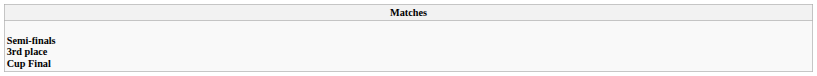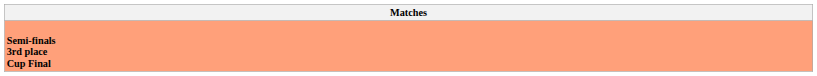(31, 51) no background -> (31, 51) lightsalmon background
